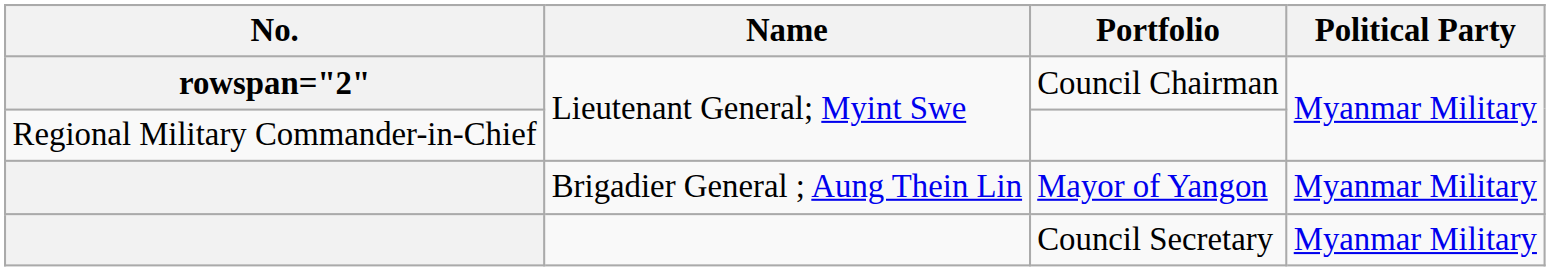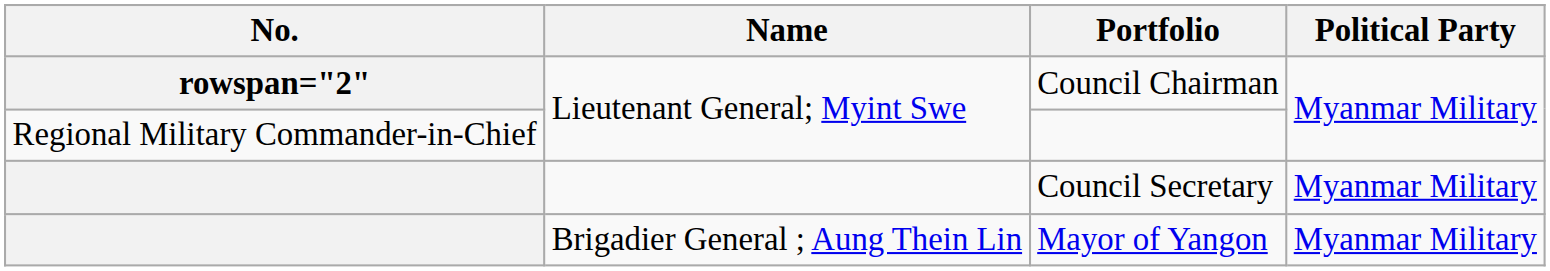rows swapped: (1155, 238) <-> (1152, 186)
